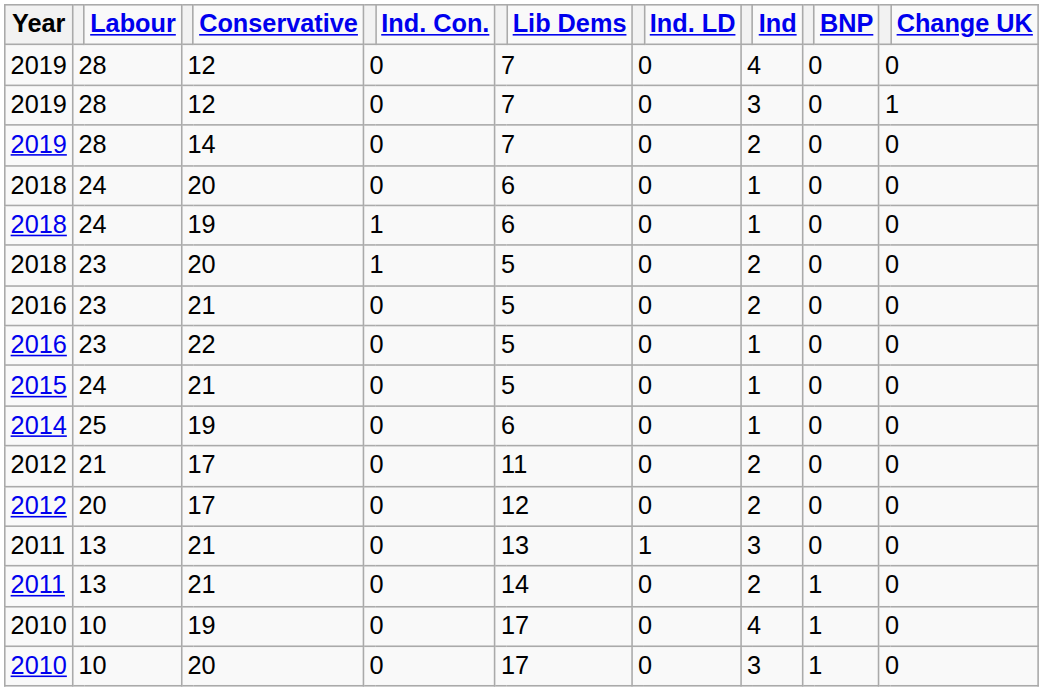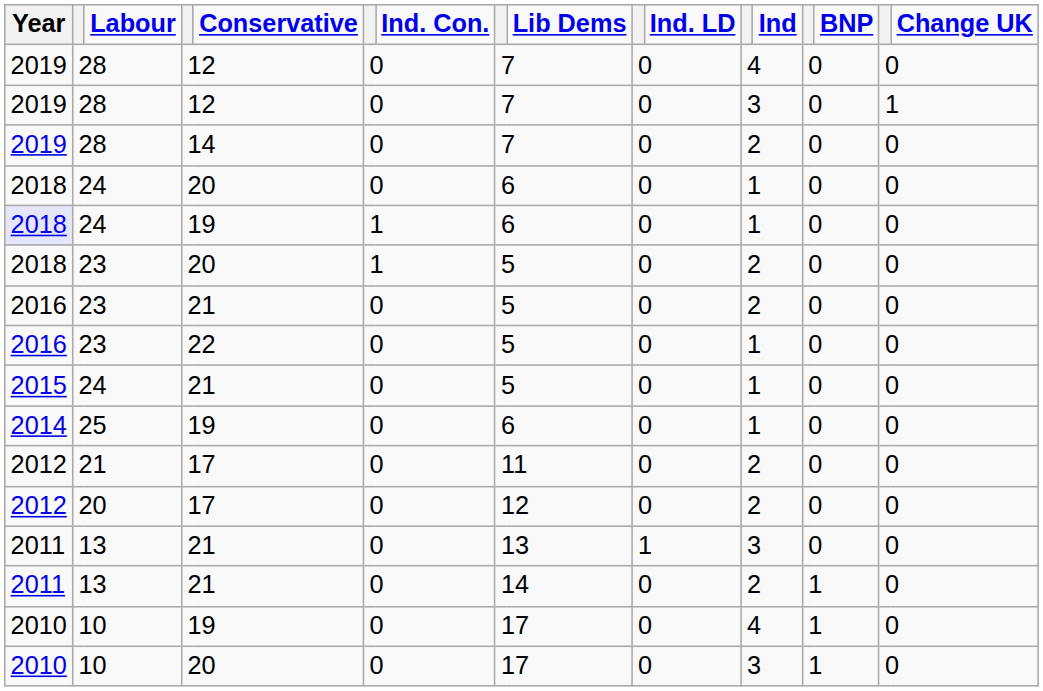(39, 225) no background -> (39, 225) lavender background
